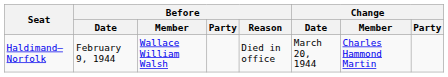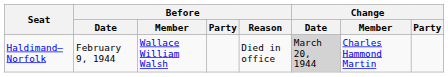(308, 53) no background -> (308, 53) lightgrey background
